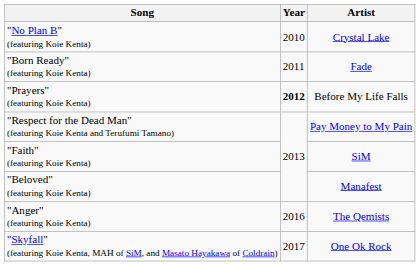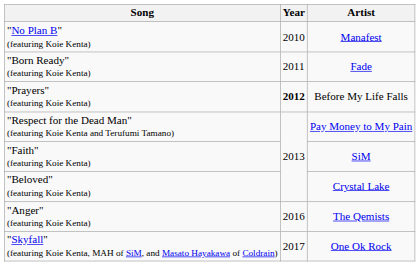(361, 36) Crystal Lake -> (361, 36) Manafest
(361, 186) Manafest -> (361, 186) Crystal Lake
